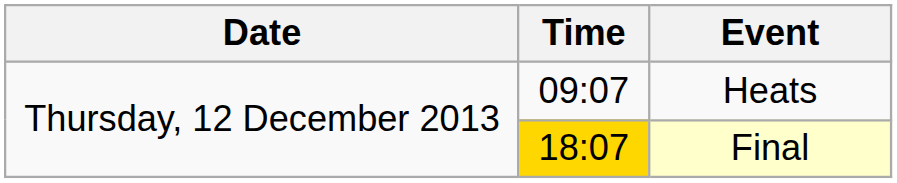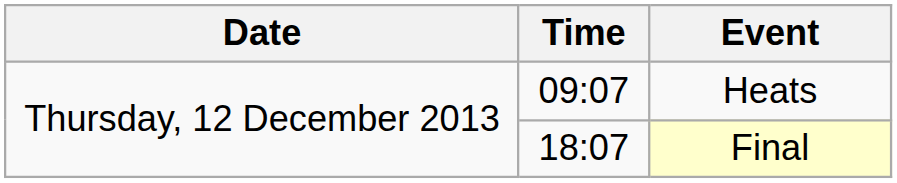(584, 147) gold background -> (584, 147) no background
